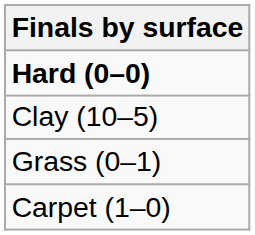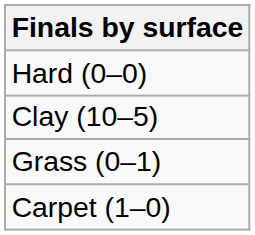(81, 73) bold -> (79, 73) normal
